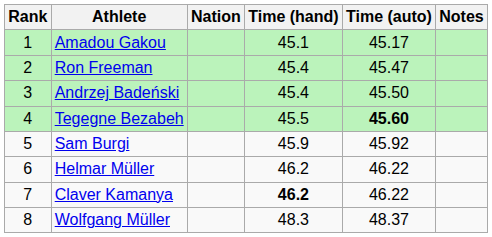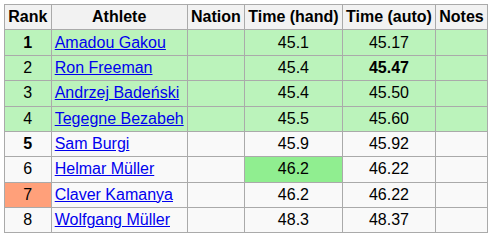(28, 42) normal -> (28, 42) bold
(389, 67) normal -> (389, 67) bold
(389, 118) bold -> (389, 118) normal
(28, 144) normal -> (28, 144) bold
(293, 169) no background -> (293, 169) lightgreen background
(28, 194) no background -> (28, 194) lightsalmon background
(293, 194) bold -> (293, 194) normal
